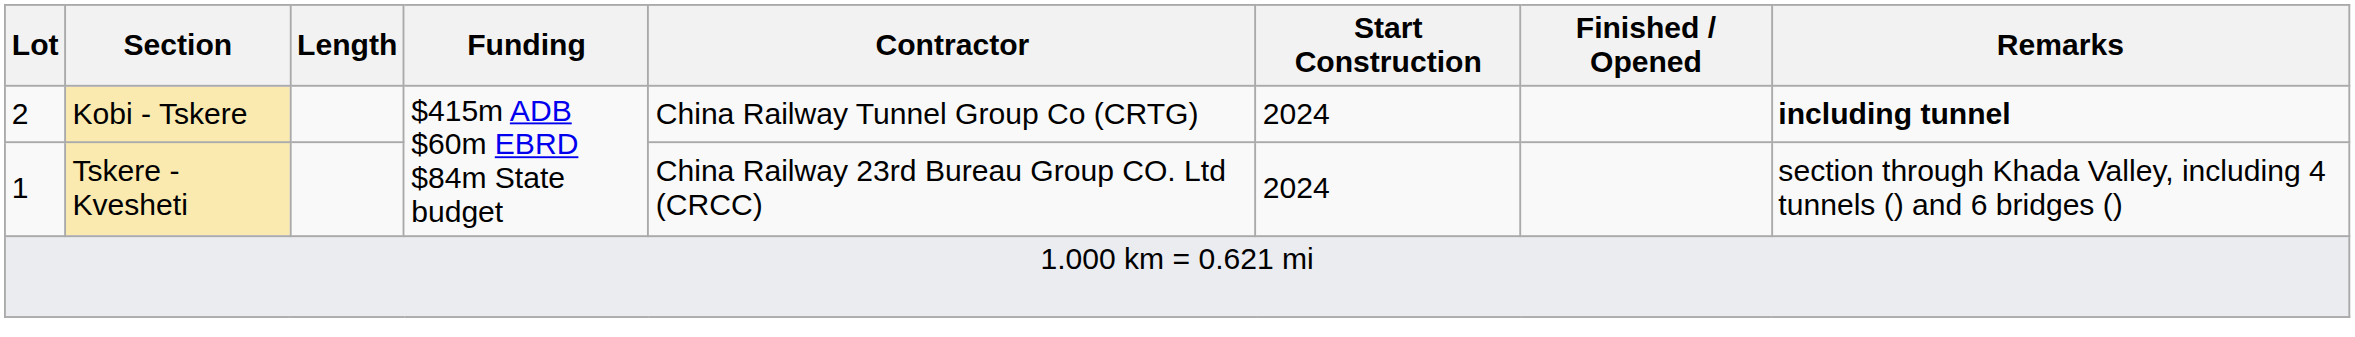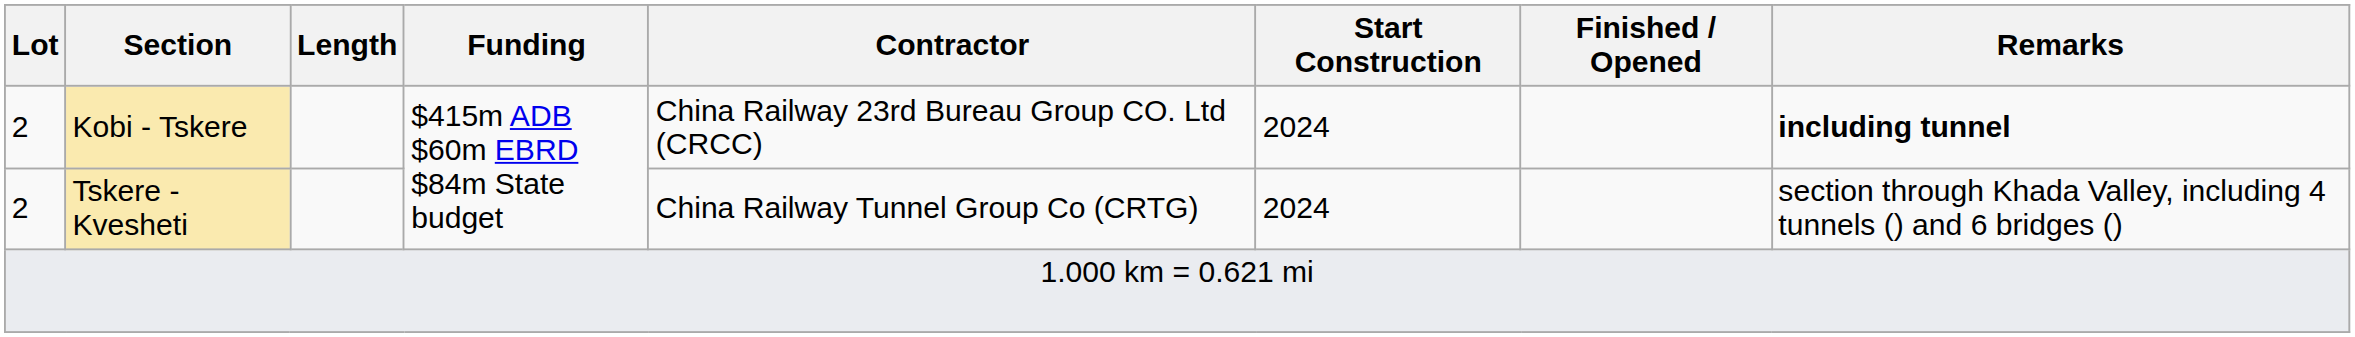(927, 113) China Railway Tunnel Group Co (CRTG) -> (941, 126) China Railway 23rd Bureau Group CO. Ltd (CRCC)
(20, 188) 1 -> (20, 208) 2
(941, 188) China Railway 23rd Bureau Group CO. Ltd (CRCC) -> (927, 208) China Railway Tunnel Group Co (CRTG)
